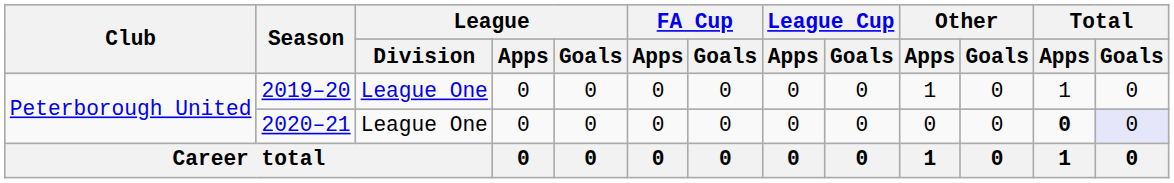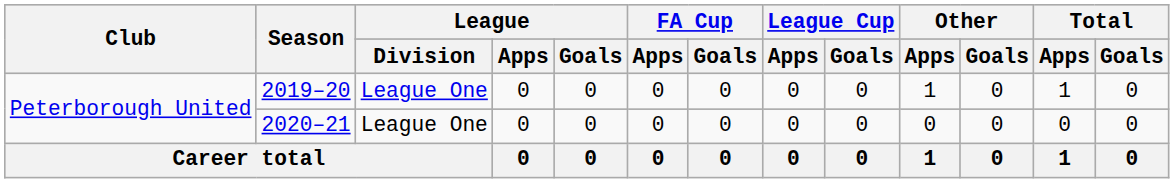(1065, 126) bold -> (1065, 126) normal
(1132, 126) lavender background -> (1132, 126) no background
